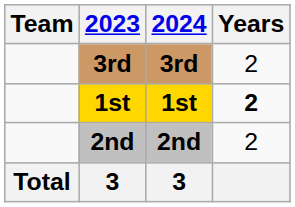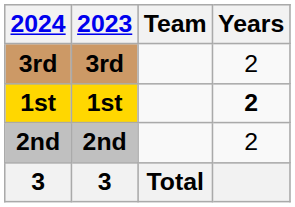columns swapped: (42, 24) <-> (179, 24)
